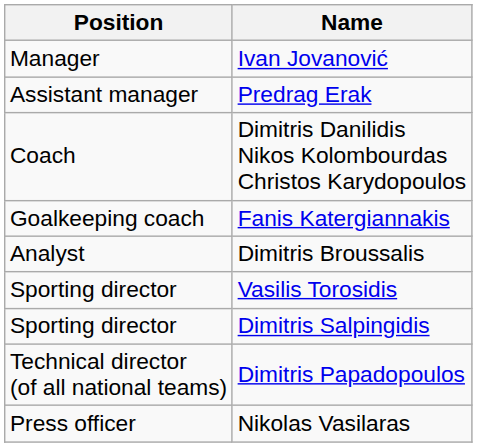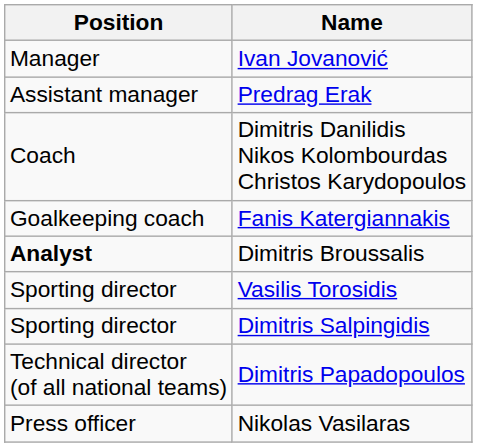(47, 253) normal -> (51, 253) bold
